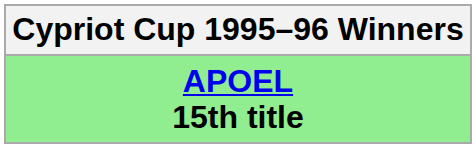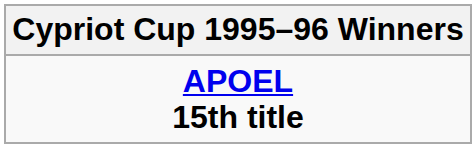(238, 98) lightgreen background -> (238, 98) no background
